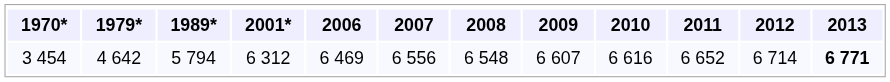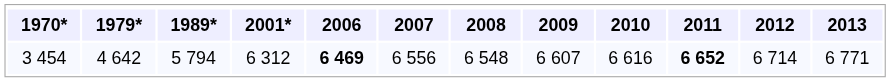(342, 58) normal -> (342, 58) bold
(703, 58) normal -> (703, 58) bold
(847, 58) bold -> (847, 58) normal
